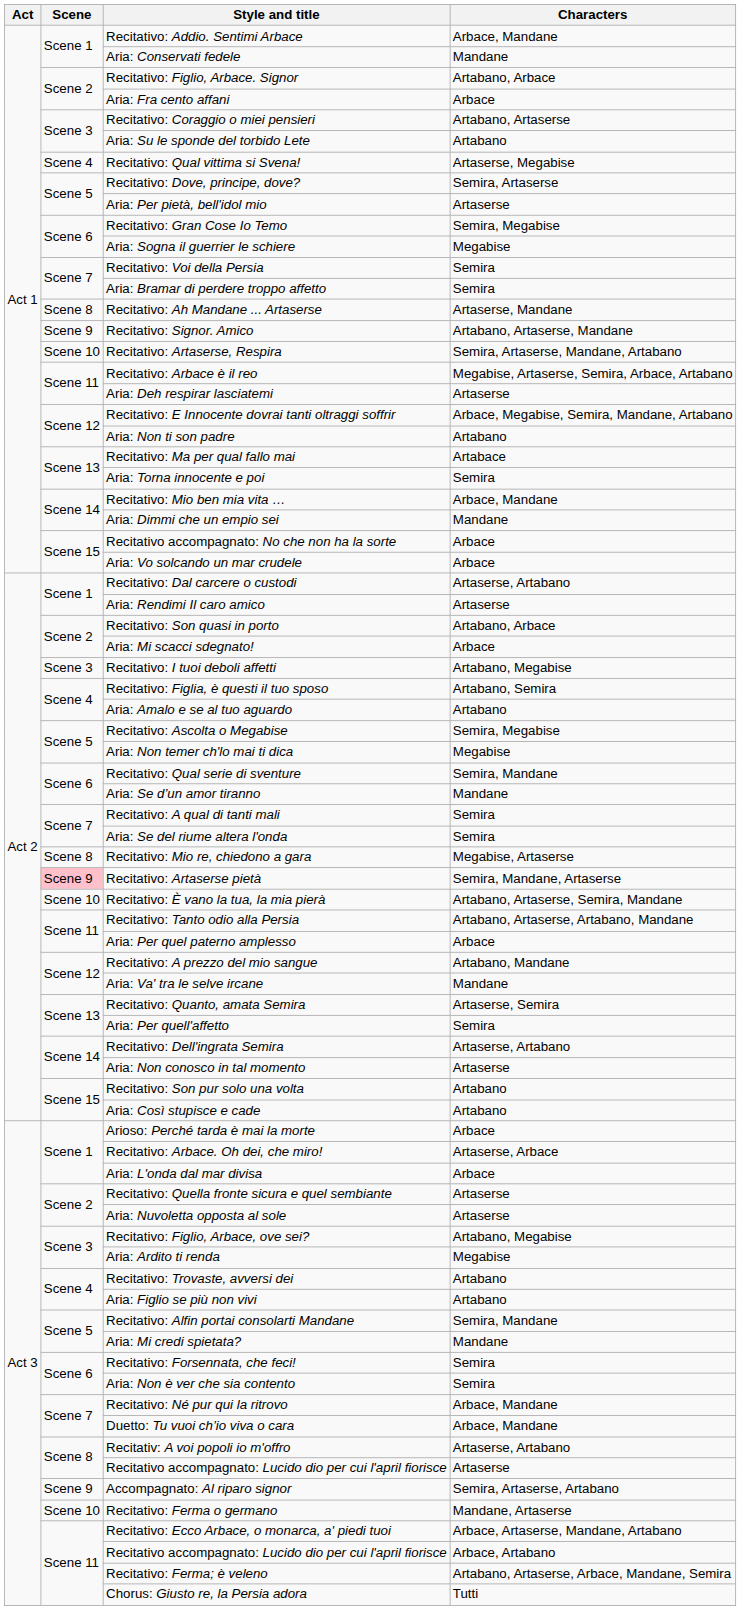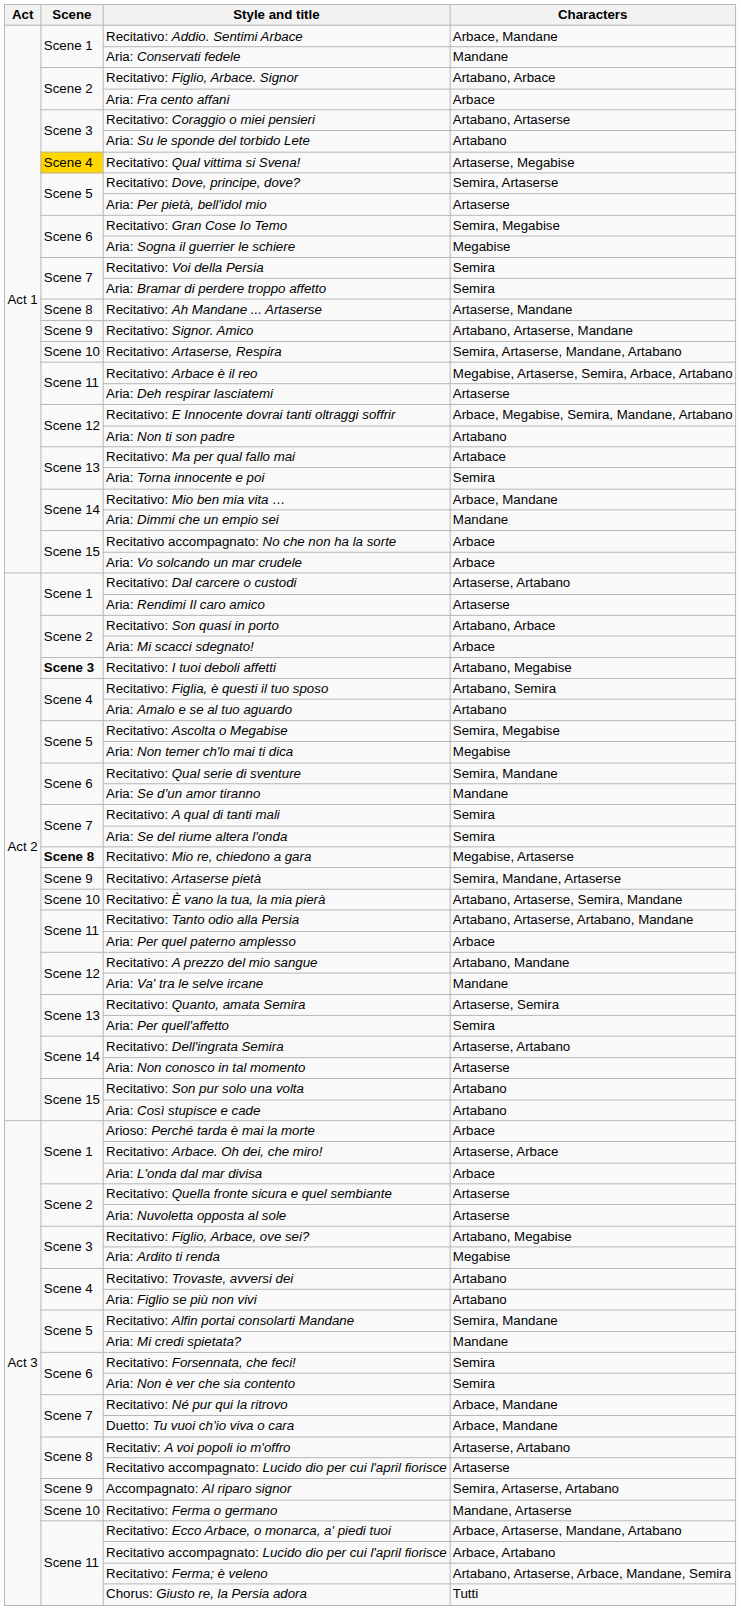(68, 162) no background -> (68, 162) gold background
(68, 667) normal -> (69, 667) bold
(68, 857) normal -> (69, 857) bold
(68, 878) pink background -> (68, 878) no background
